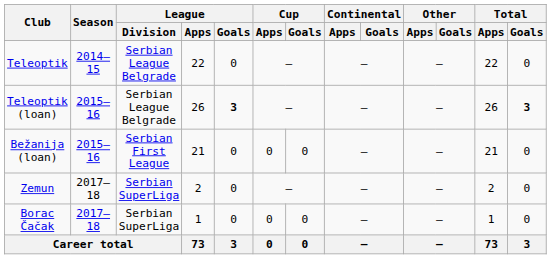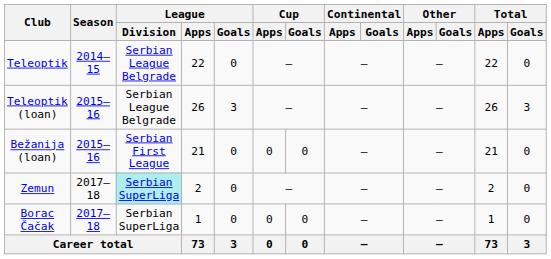(234, 107) bold -> (234, 107) normal
(527, 107) bold -> (527, 107) normal
(149, 188) no background -> (149, 188) paleturquoise background
